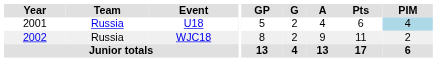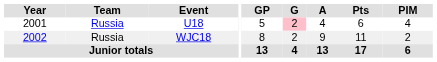(295, 24) no background -> (295, 24) pink background
(408, 24) lightblue background -> (408, 24) no background
